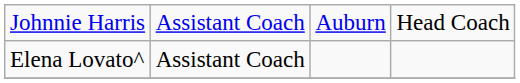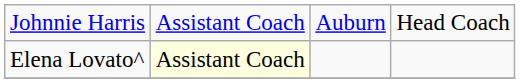(230, 59) no background -> (230, 59) lightyellow background
